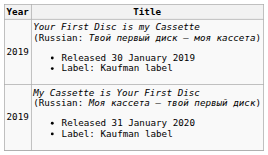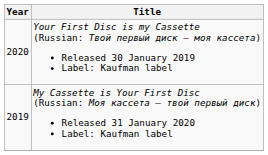(18, 52) 2019 -> (18, 52) 2020
